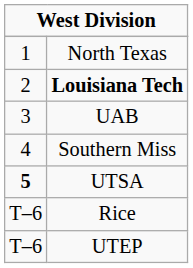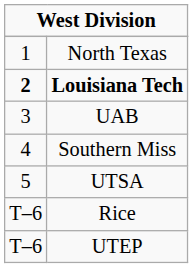(26, 85) normal -> (26, 85) bold
(26, 181) bold -> (26, 181) normal
